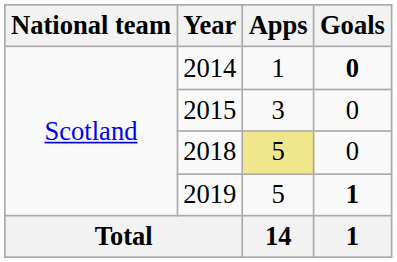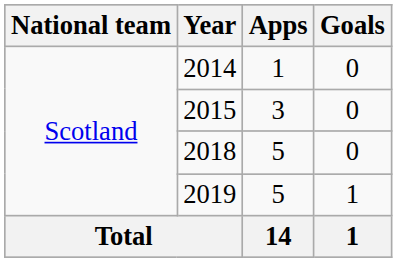(352, 67) bold -> (352, 67) normal
(278, 151) khaki background -> (278, 151) no background
(352, 194) bold -> (352, 194) normal
